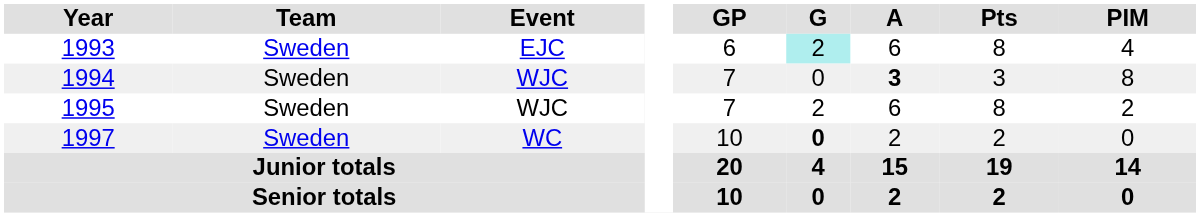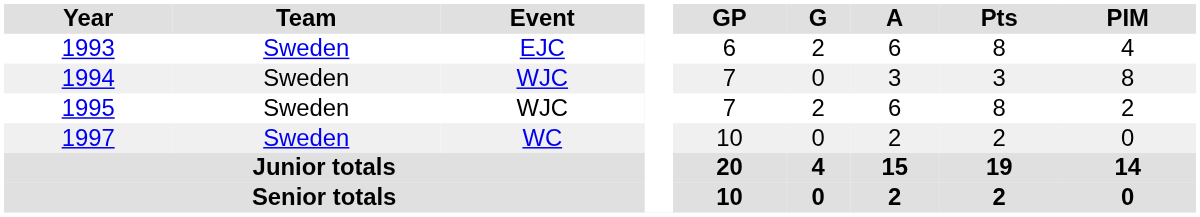(818, 48) paleturquoise background -> (818, 48) no background
(895, 78) bold -> (895, 78) normal
(818, 137) bold -> (818, 137) normal
